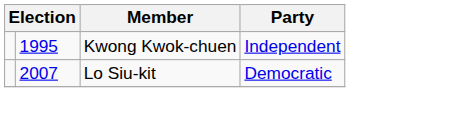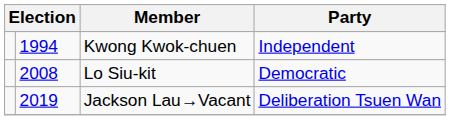(39, 45) 1995 -> (39, 45) 1994
(39, 73) 2007 -> (39, 73) 2008
+ row: (167, 100)
